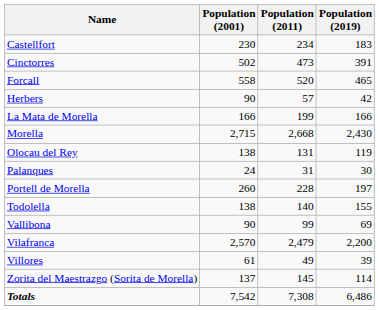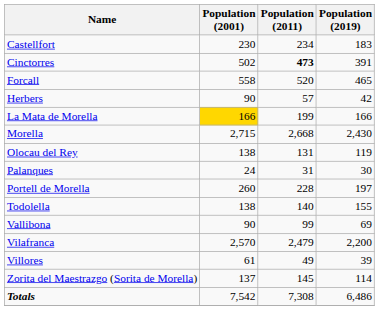(305, 62) normal -> (305, 62) bold
(247, 116) no background -> (247, 116) gold background
